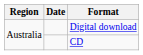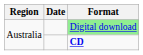(103, 27) no background -> (103, 27) lightgreen background
(76, 42) normal -> (77, 42) bold
